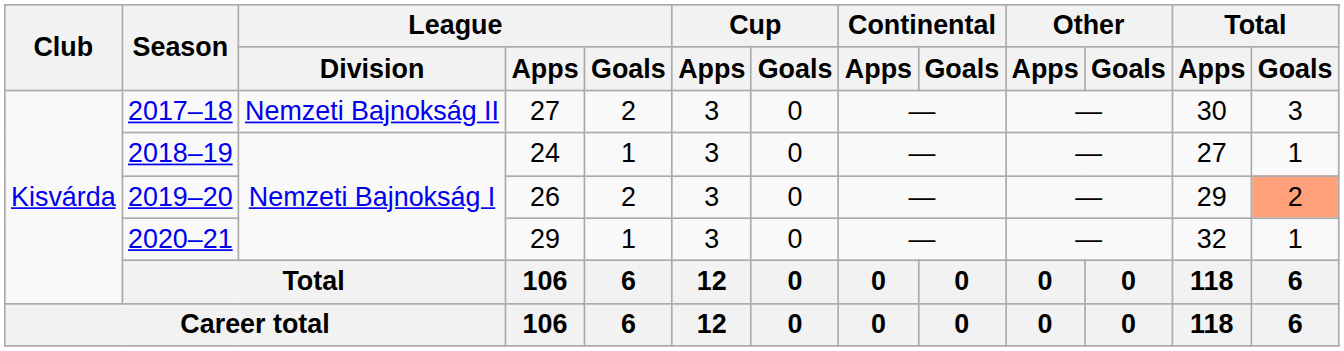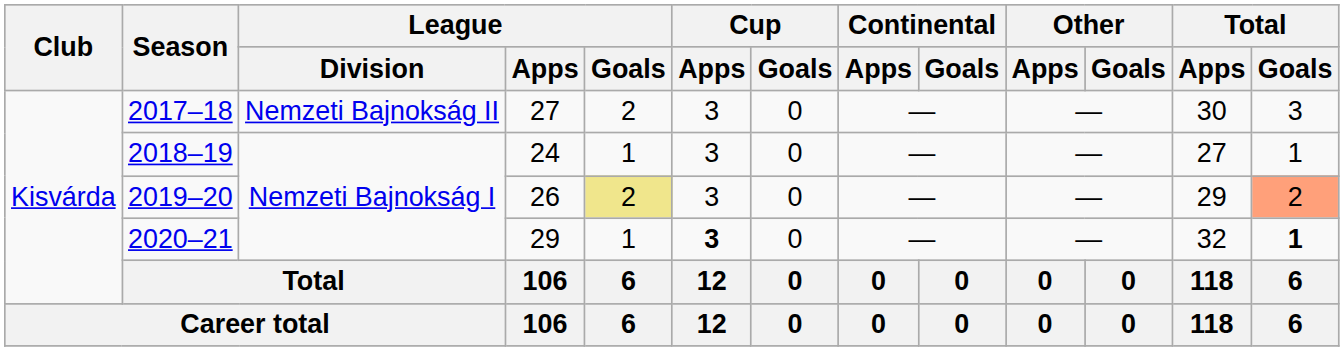(628, 196) no background -> (628, 196) khaki background
(712, 238) normal -> (712, 238) bold
(1295, 238) normal -> (1295, 238) bold
